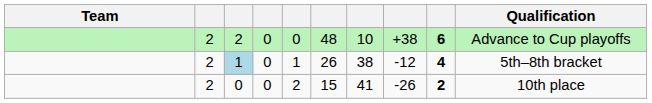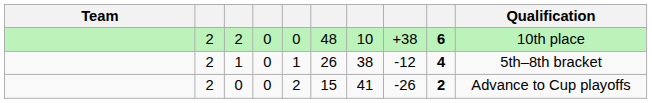(551, 39) Advance to Cup playoffs -> (551, 39) 10th place
(239, 62) lightblue background -> (239, 62) no background
(551, 86) 10th place -> (551, 86) Advance to Cup playoffs
